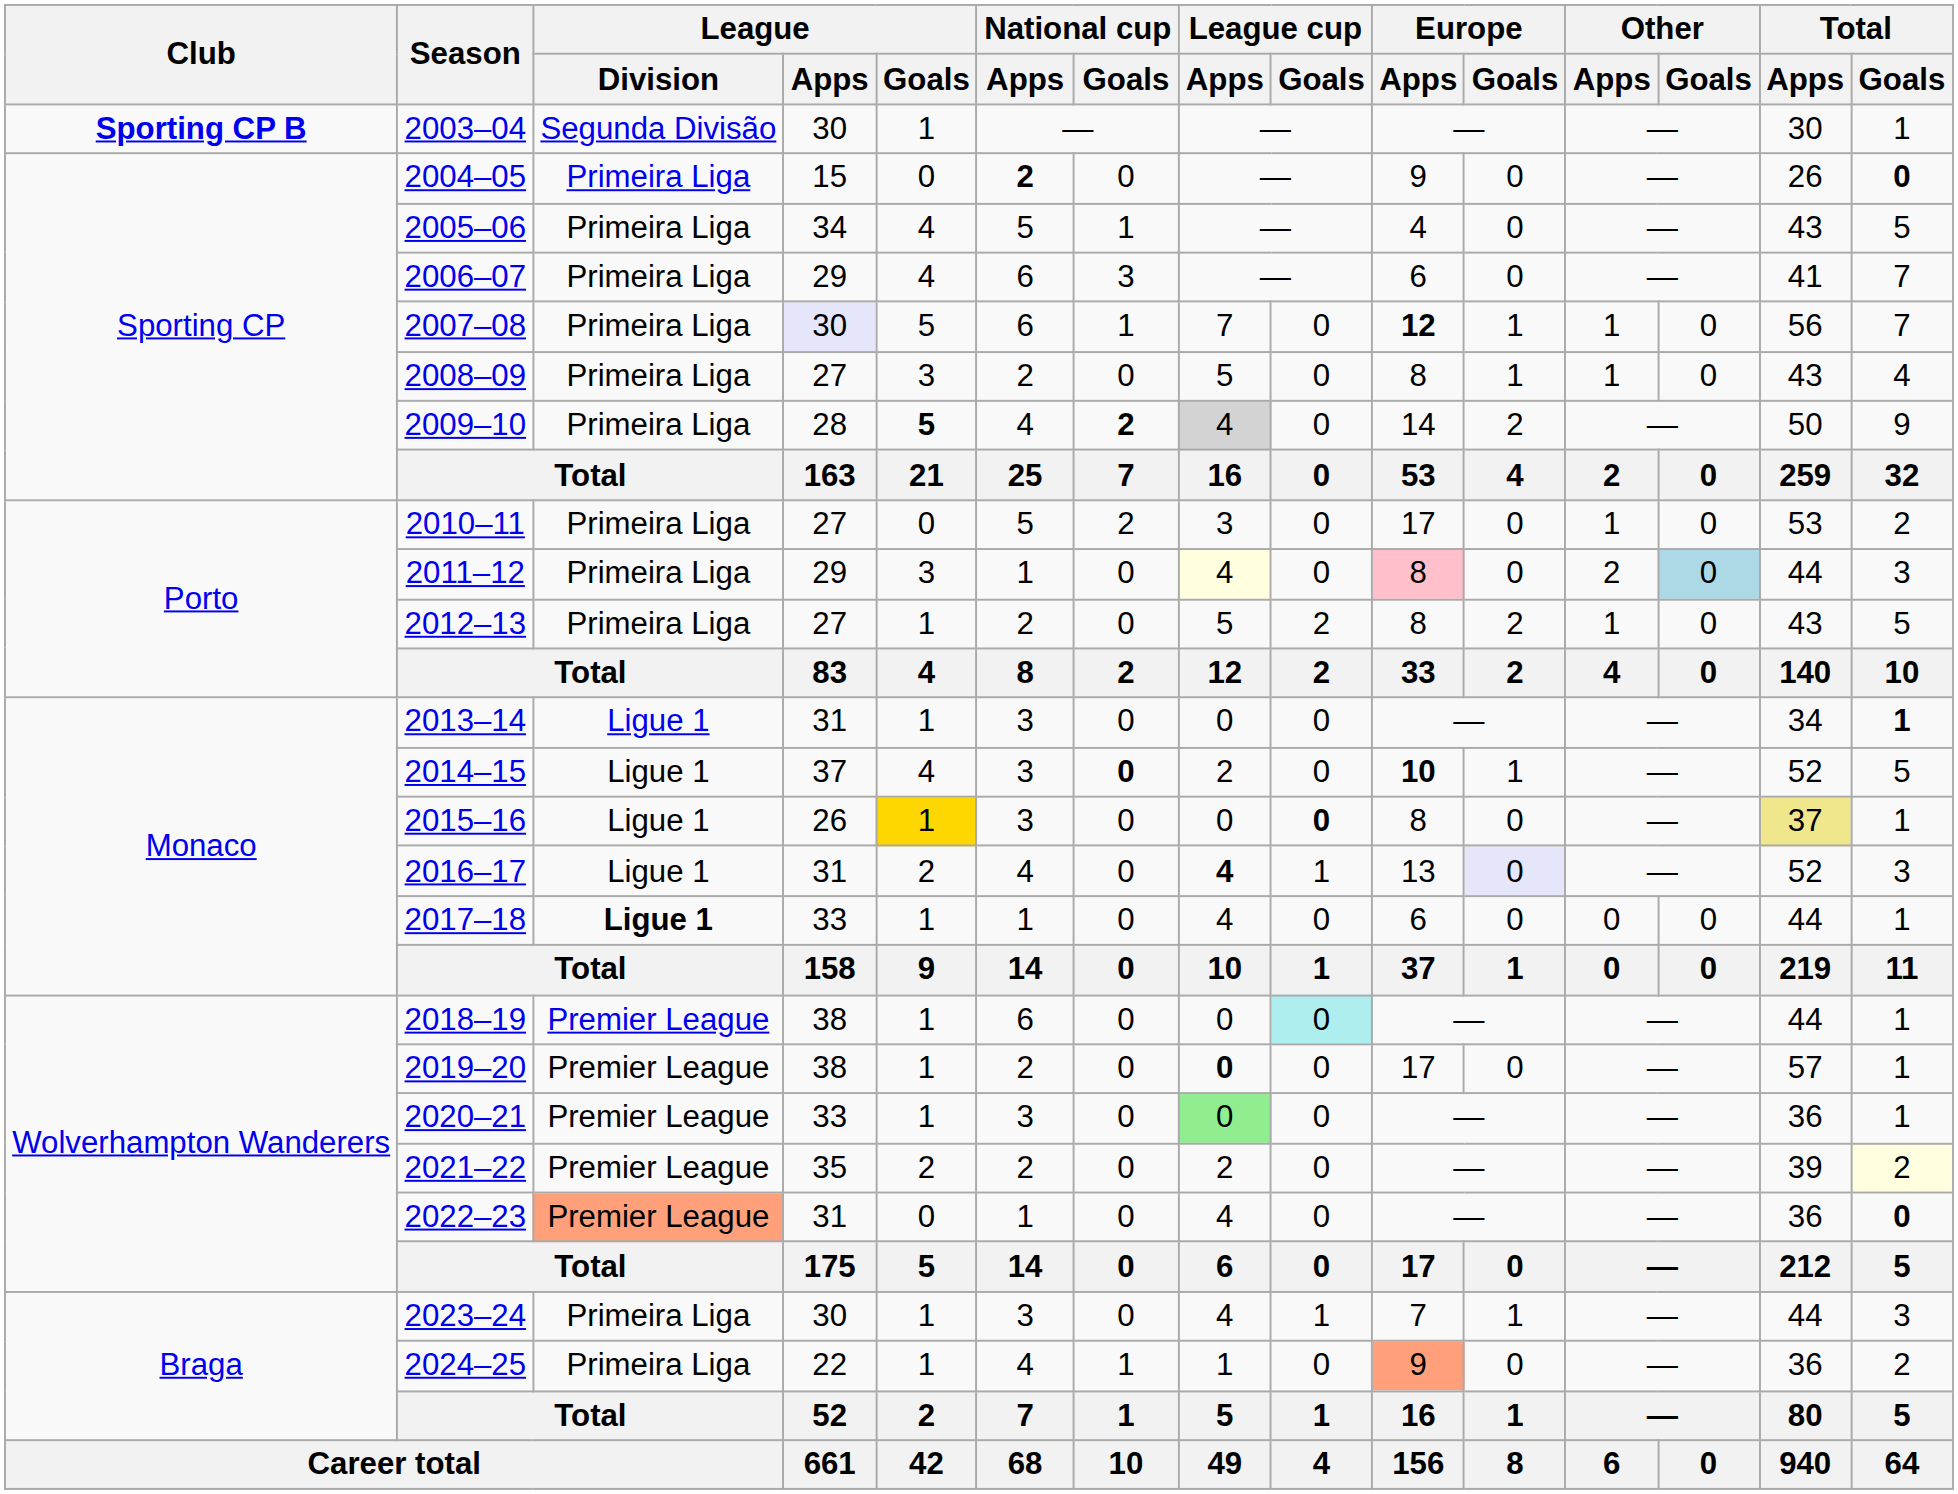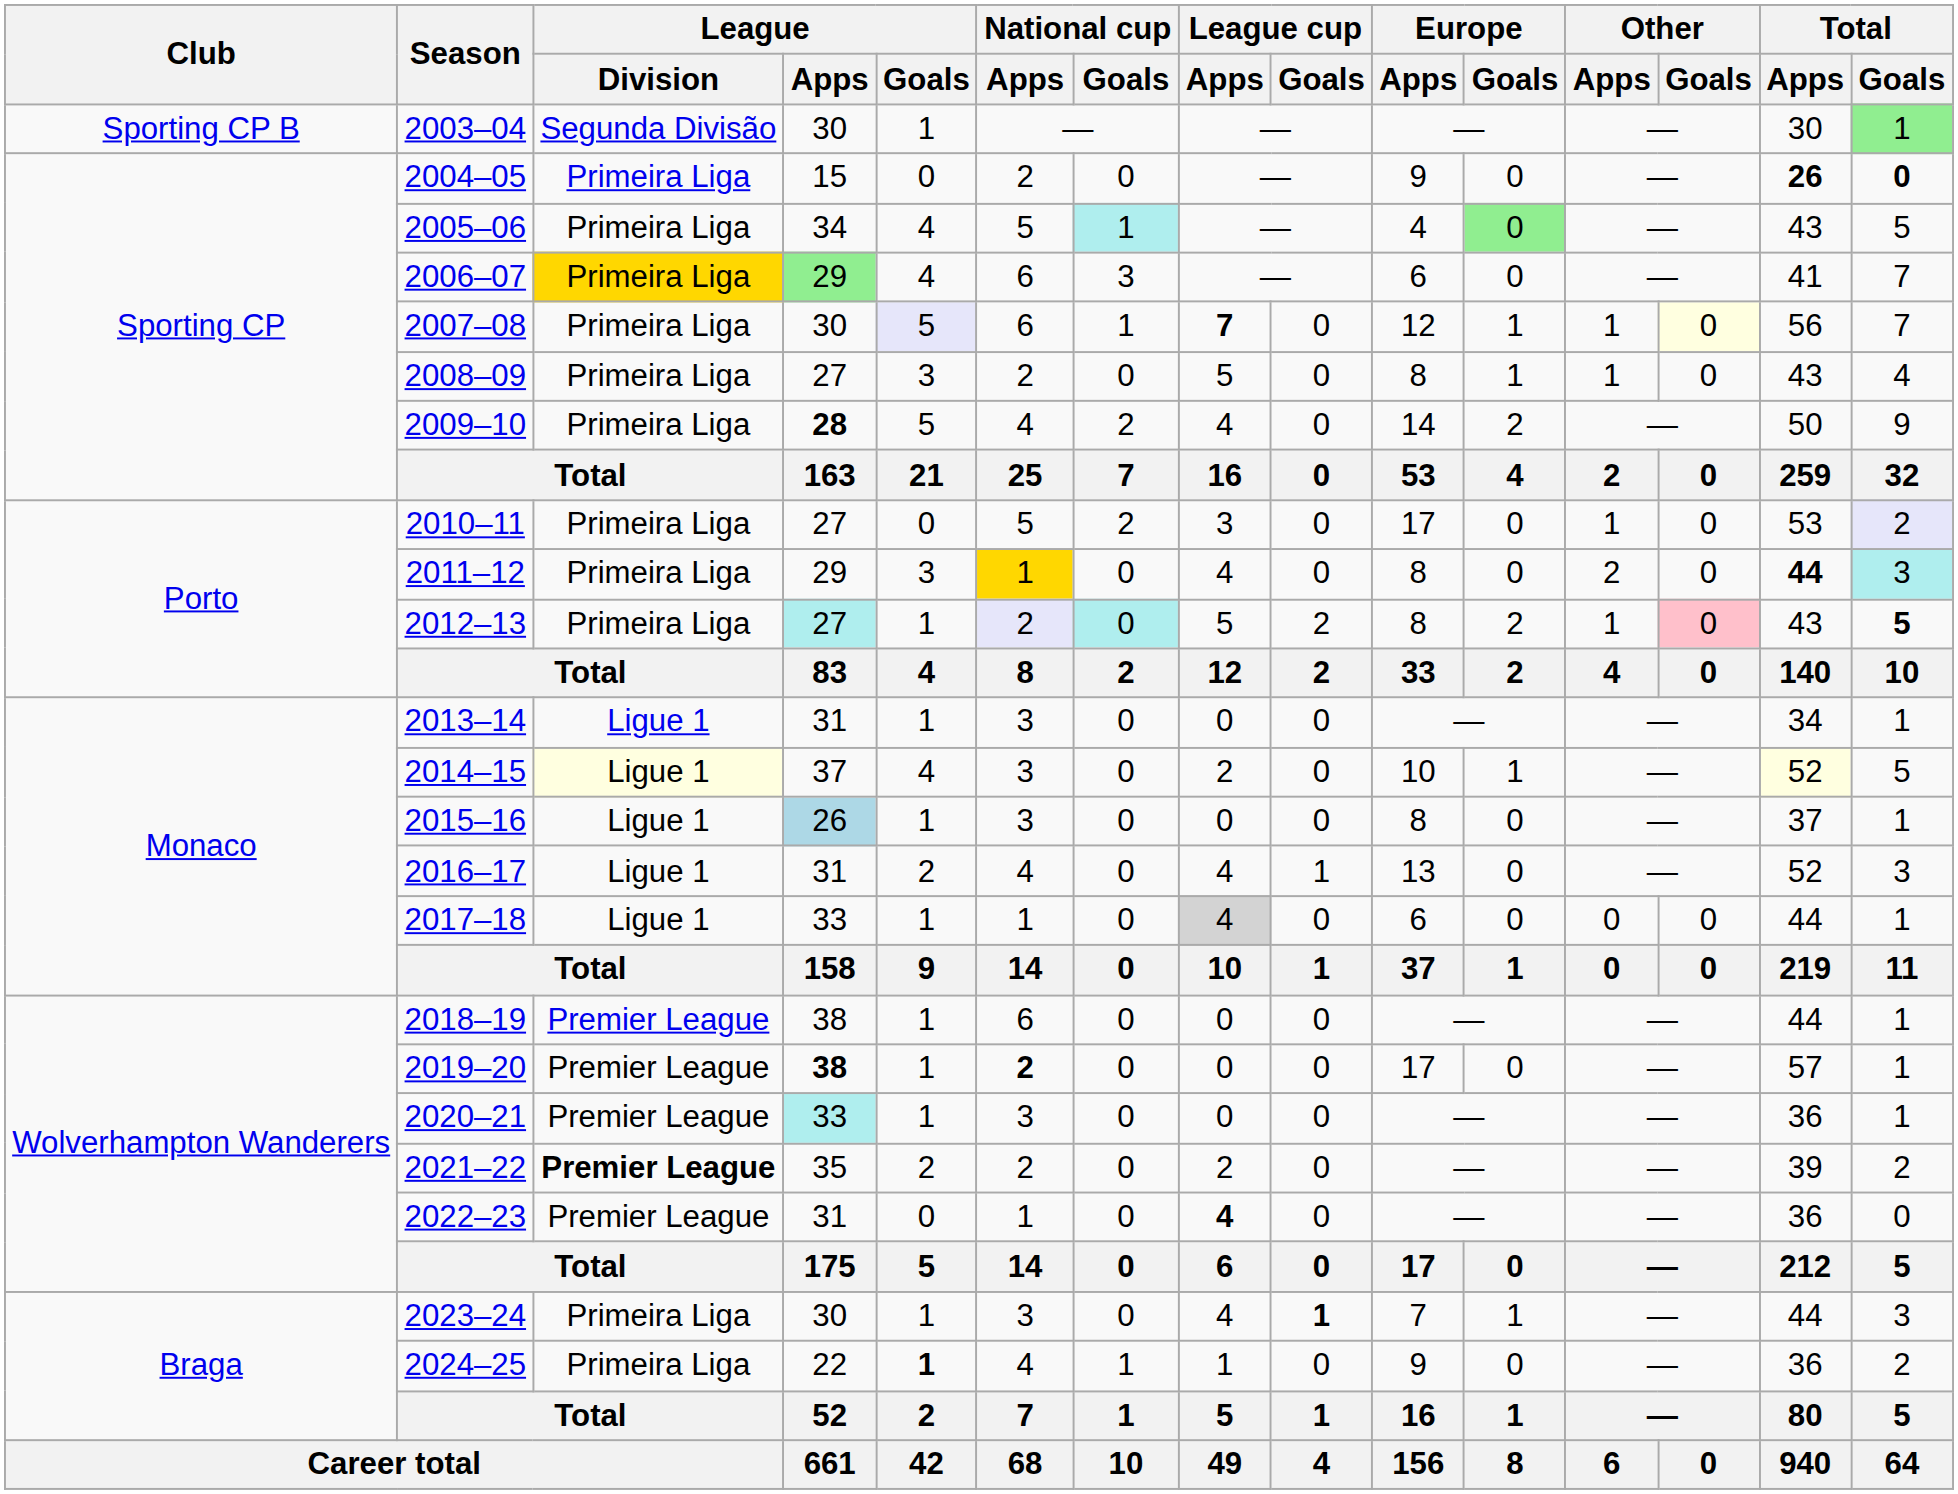(201, 128) bold -> (201, 128) normal
(1902, 128) no background -> (1902, 128) lightgreen background
(1025, 177) bold -> (1025, 177) normal
(1805, 177) normal -> (1805, 177) bold
(1126, 227) no background -> (1126, 227) paleturquoise background
(1515, 227) no background -> (1515, 227) lightgreen background
(658, 276) no background -> (658, 276) gold background
(830, 276) no background -> (830, 276) lightgreen background
(830, 326) lavender background -> (830, 326) no background
(926, 326) no background -> (926, 326) lavender background
(1225, 326) normal -> (1225, 326) bold
(1418, 326) bold -> (1418, 326) normal
(1708, 326) no background -> (1708, 326) lightyellow background
(830, 425) normal -> (830, 425) bold
(926, 425) bold -> (926, 425) normal
(1126, 425) bold -> (1126, 425) normal
(1225, 425) lightgrey background -> (1225, 425) no background
(1902, 524) no background -> (1902, 524) lavender background
(1025, 573) no background -> (1025, 573) gold background
(1225, 573) lightyellow background -> (1225, 573) no background
(1418, 573) pink background -> (1418, 573) no background
(1708, 573) lightblue background -> (1708, 573) no background
(1805, 573) normal -> (1805, 573) bold
(1902, 573) no background -> (1902, 573) paleturquoise background
(830, 623) no background -> (830, 623) paleturquoise background
(1025, 623) no background -> (1025, 623) lavender background
(1126, 623) no background -> (1126, 623) paleturquoise background
(1708, 623) no background -> (1708, 623) pink background
(1902, 623) normal -> (1902, 623) bold
(1902, 721) bold -> (1902, 721) normal
(658, 771) no background -> (658, 771) lightyellow background
(1126, 771) bold -> (1126, 771) normal
(1418, 771) bold -> (1418, 771) normal
(1805, 771) no background -> (1805, 771) lightyellow background
(830, 820) no background -> (830, 820) lightblue background
(926, 820) gold background -> (926, 820) no background
(1322, 820) bold -> (1322, 820) normal
(1805, 820) khaki background -> (1805, 820) no background
(1225, 870) bold -> (1225, 870) normal
(1515, 870) lavender background -> (1515, 870) no background
(658, 919) bold -> (658, 919) normal
(1225, 919) no background -> (1225, 919) lightgrey background
(1322, 1018) paleturquoise background -> (1322, 1018) no background
(830, 1068) normal -> (830, 1068) bold
(1025, 1068) normal -> (1025, 1068) bold
(1225, 1068) bold -> (1225, 1068) normal
(830, 1117) no background -> (830, 1117) paleturquoise background
(1225, 1117) lightgreen background -> (1225, 1117) no background
(658, 1167) normal -> (658, 1167) bold
(1902, 1167) lightyellow background -> (1902, 1167) no background
(658, 1216) lightsalmon background -> (658, 1216) no background
(1225, 1216) normal -> (1225, 1216) bold
(1902, 1216) bold -> (1902, 1216) normal
(1322, 1315) normal -> (1322, 1315) bold
(926, 1365) normal -> (926, 1365) bold
(1418, 1365) lightsalmon background -> (1418, 1365) no background
